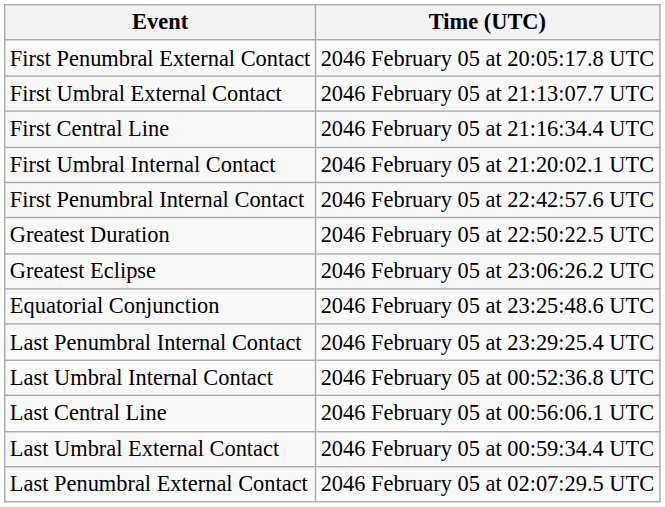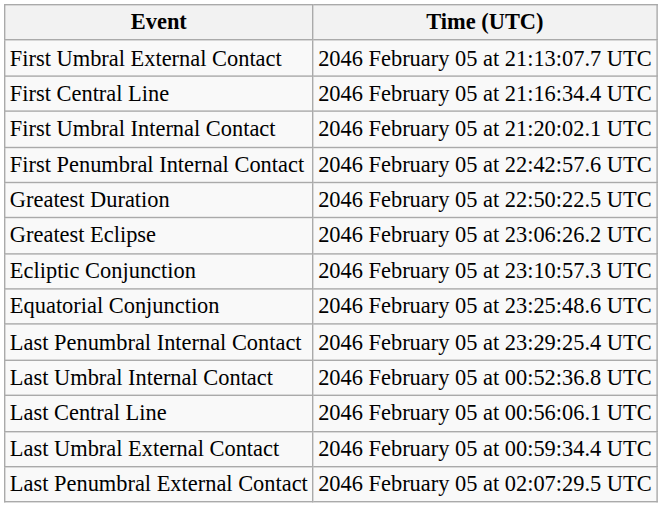- row: (160, 57)
+ row: (103, 270)
